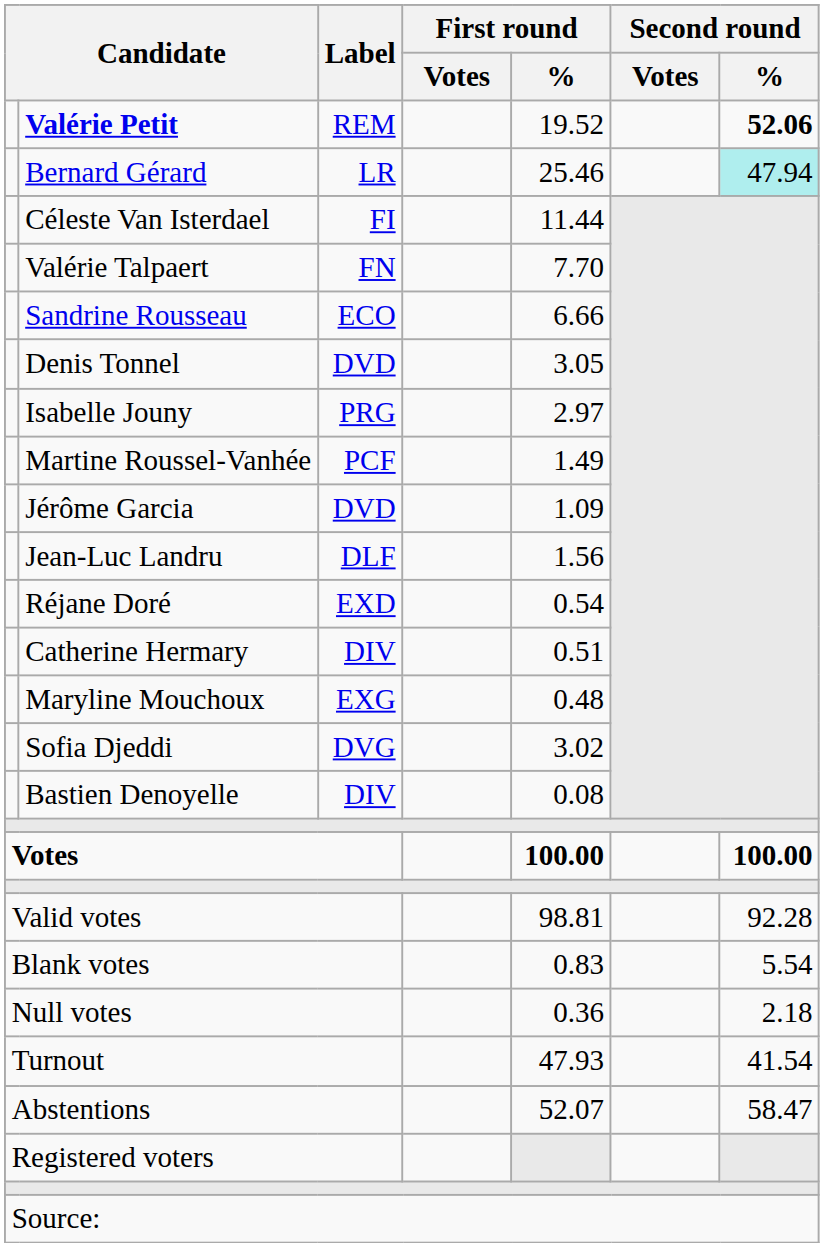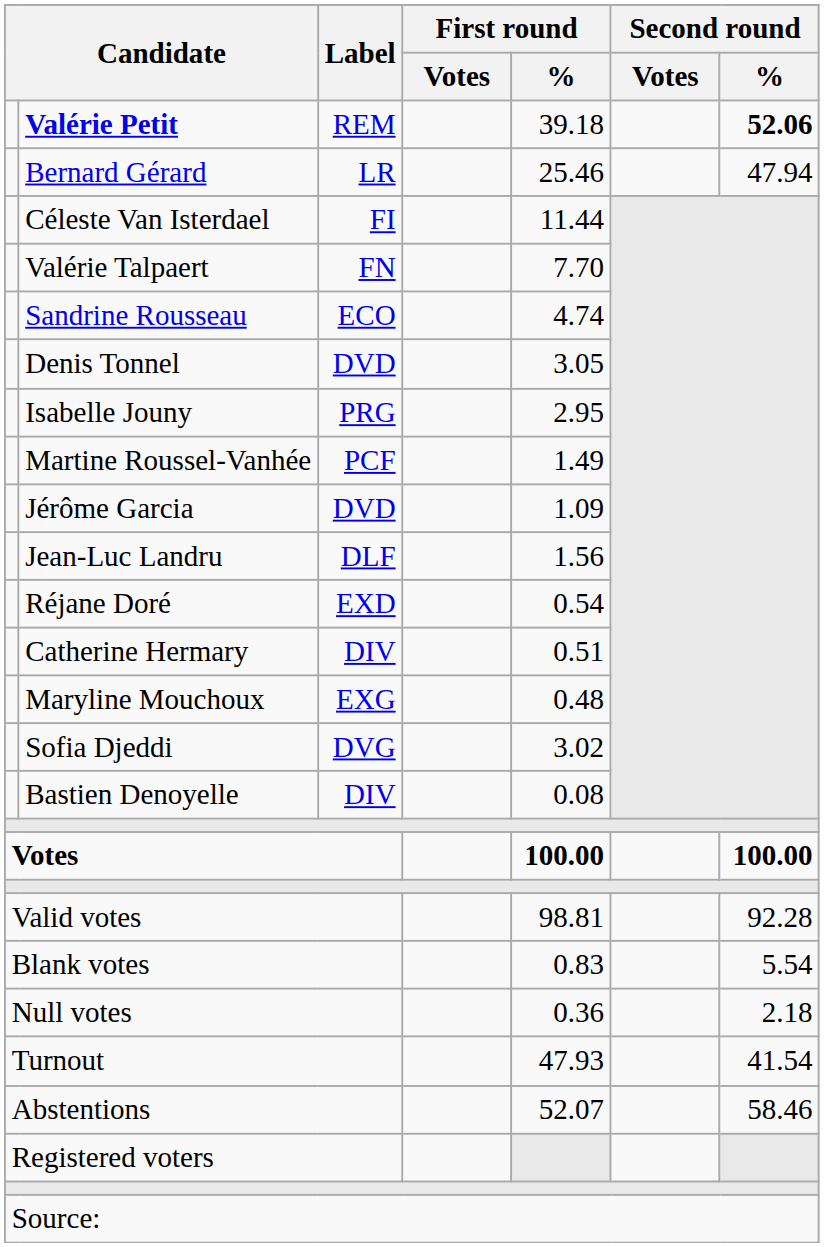(571, 124) 19.52 -> (571, 124) 39.18
(780, 172) paleturquoise background -> (780, 172) no background
(579, 315) 6.66 -> (579, 315) 4.74
(579, 411) 2.97 -> (579, 411) 2.95
(780, 1108) 58.47 -> (780, 1108) 58.46
